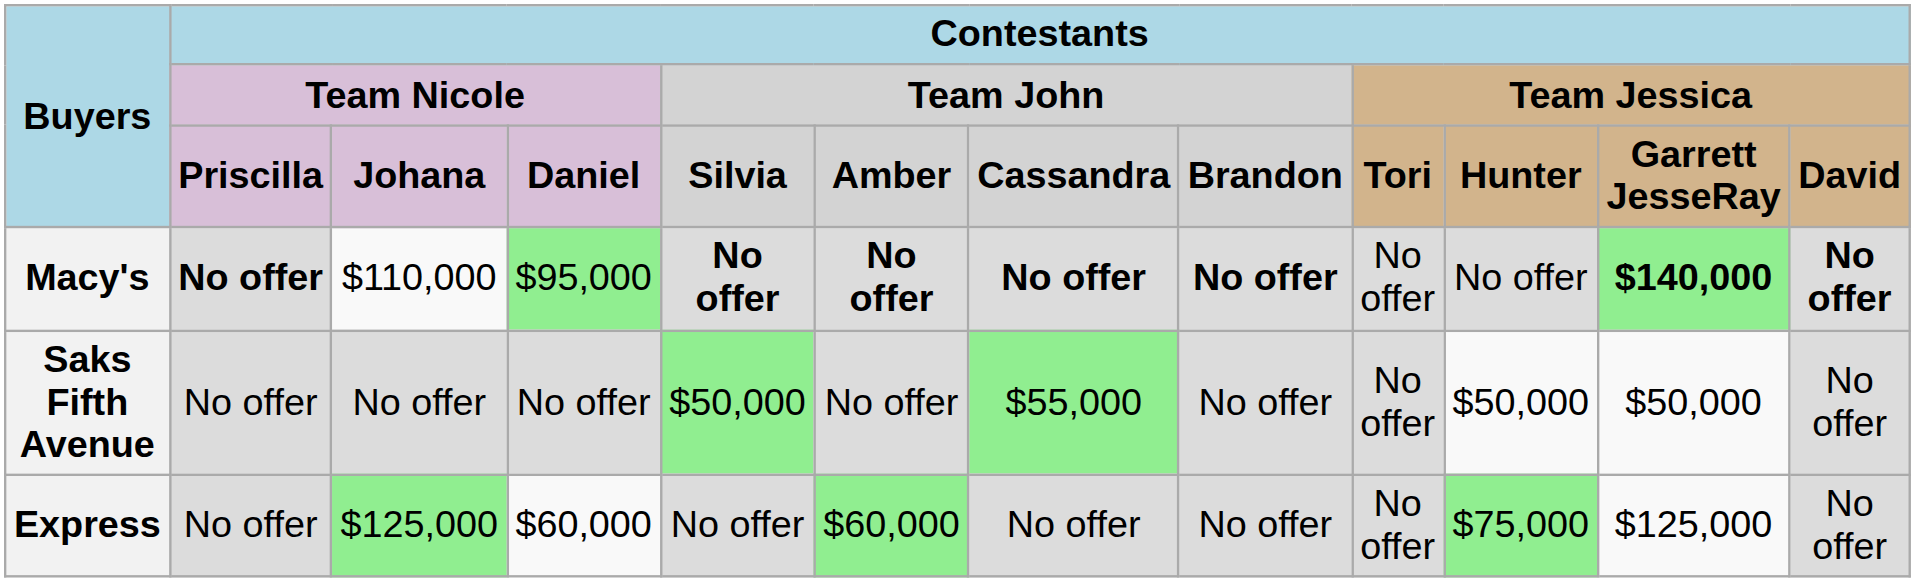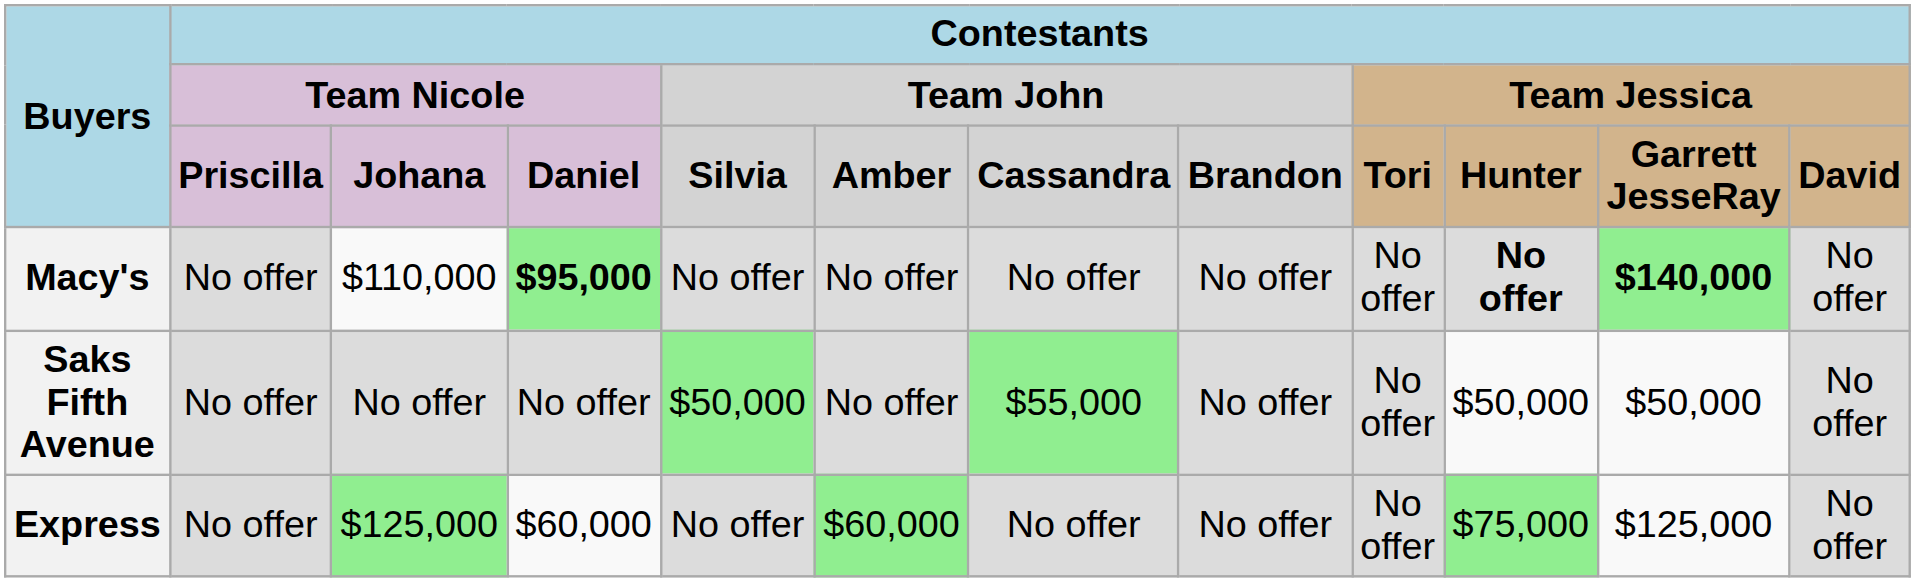(251, 277) bold -> (251, 277) normal
(584, 277) normal -> (584, 277) bold
(738, 277) bold -> (738, 277) normal
(891, 277) bold -> (891, 277) normal
(1074, 277) bold -> (1074, 277) normal
(1265, 277) bold -> (1265, 277) normal
(1521, 277) normal -> (1521, 277) bold
(1850, 277) bold -> (1850, 277) normal
